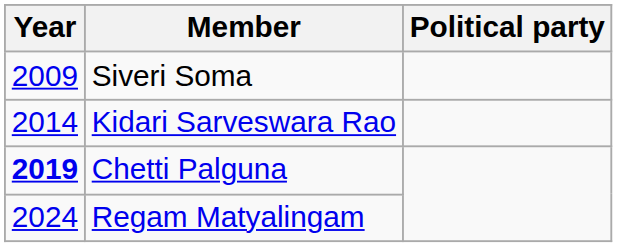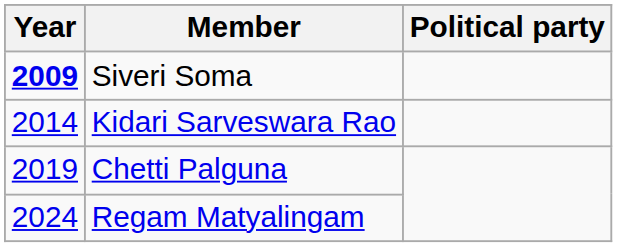(45, 75) normal -> (45, 75) bold
(45, 169) bold -> (45, 169) normal
